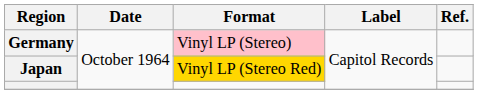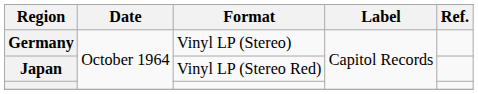(234, 42) pink background -> (234, 42) no background
(249, 68) gold background -> (249, 68) no background
